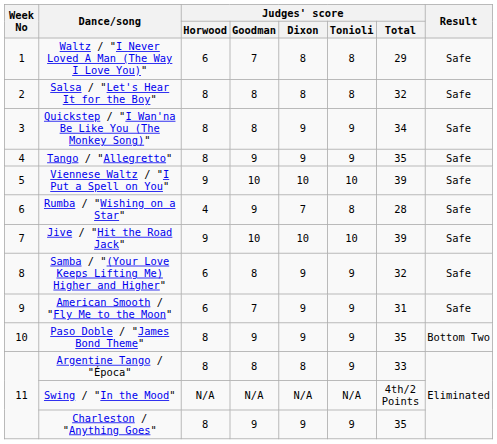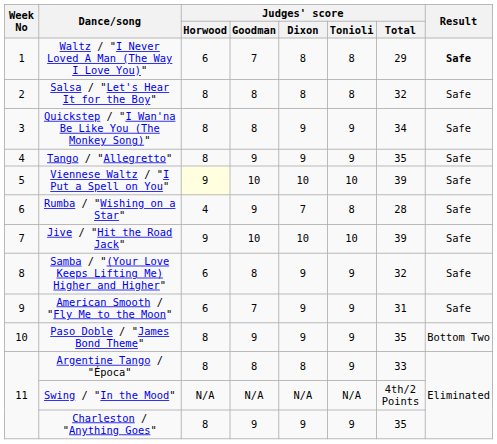(459, 59) normal -> (459, 59) bold
(205, 181) no background -> (205, 181) lightyellow background
